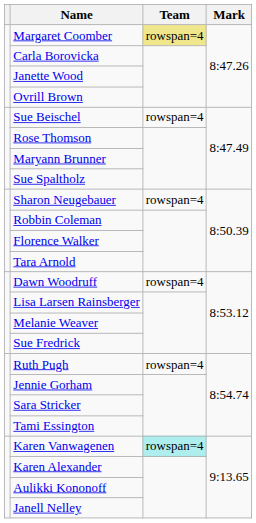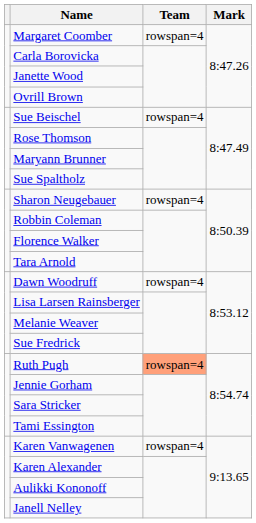(175, 35) khaki background -> (175, 35) no background
(175, 364) no background -> (175, 364) lightsalmon background
(175, 446) paleturquoise background -> (175, 446) no background
